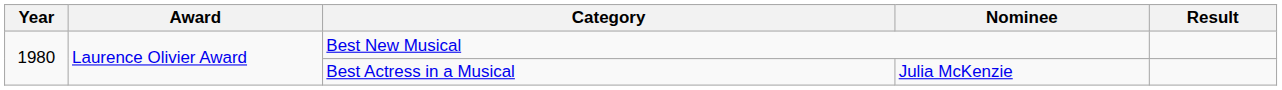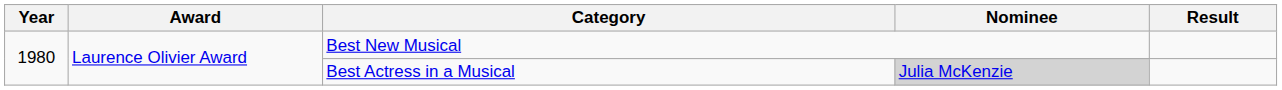(956, 71) no background -> (956, 71) lightgrey background
